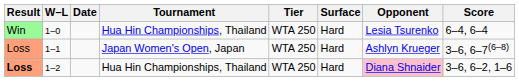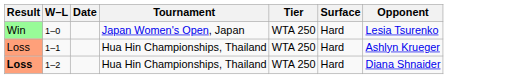- column: (479, 13)
(184, 30) Hua Hin Championships, Thailand -> (173, 30) Japan Women's Open, Japan
(173, 49) Japan Women's Open, Japan -> (184, 47) Hua Hin Championships, Thailand
(403, 67) pink background -> (403, 64) no background
